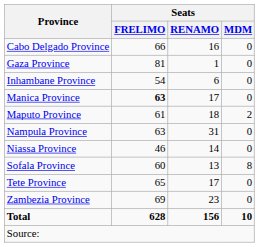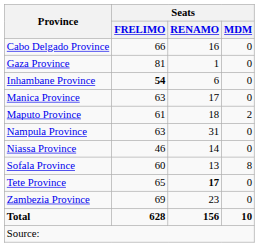(160, 81) normal -> (160, 81) bold
(160, 98) bold -> (160, 98) normal
(214, 183) normal -> (214, 183) bold
